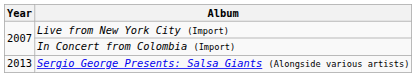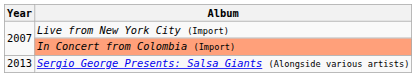(136, 47) no background -> (136, 47) lightsalmon background
